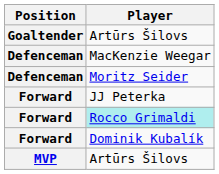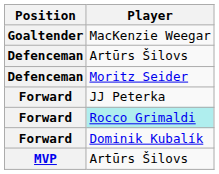(139, 35) Artūrs Šilovs -> (150, 35) MacKenzie Weegar
(150, 56) MacKenzie Weegar -> (139, 56) Artūrs Šilovs
